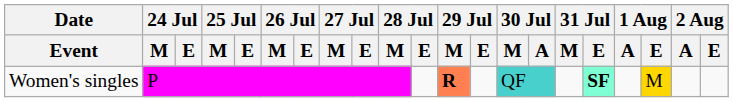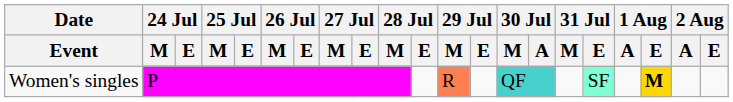(449, 81) bold -> (449, 81) normal
(599, 81) bold -> (599, 81) normal
(654, 81) normal -> (654, 81) bold
